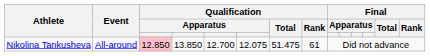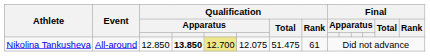(156, 44) pink background -> (156, 44) no background
(188, 44) normal -> (188, 44) bold
(220, 44) no background -> (220, 44) khaki background
